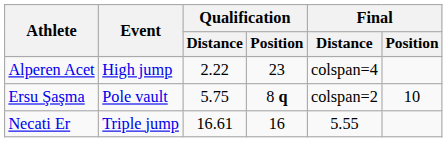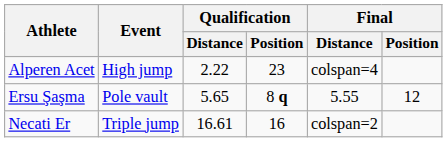(215, 97) 5.75 -> (215, 97) 5.65
(344, 97) colspan=2 -> (344, 97) 5.55
(412, 97) 10 -> (412, 97) 12
(344, 124) 5.55 -> (344, 124) colspan=2
